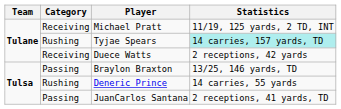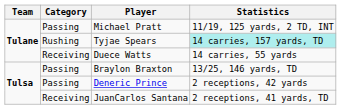(66, 26) Receiving -> (61, 26) Passing
(250, 55) 2 receptions, 42 yards -> (245, 55) 14 carries, 55 yards
(61, 83) Rushing -> (61, 83) Passing
(245, 83) 14 carries, 55 yards -> (250, 83) 2 receptions, 42 yards
(61, 97) Passing -> (66, 97) Receiving
